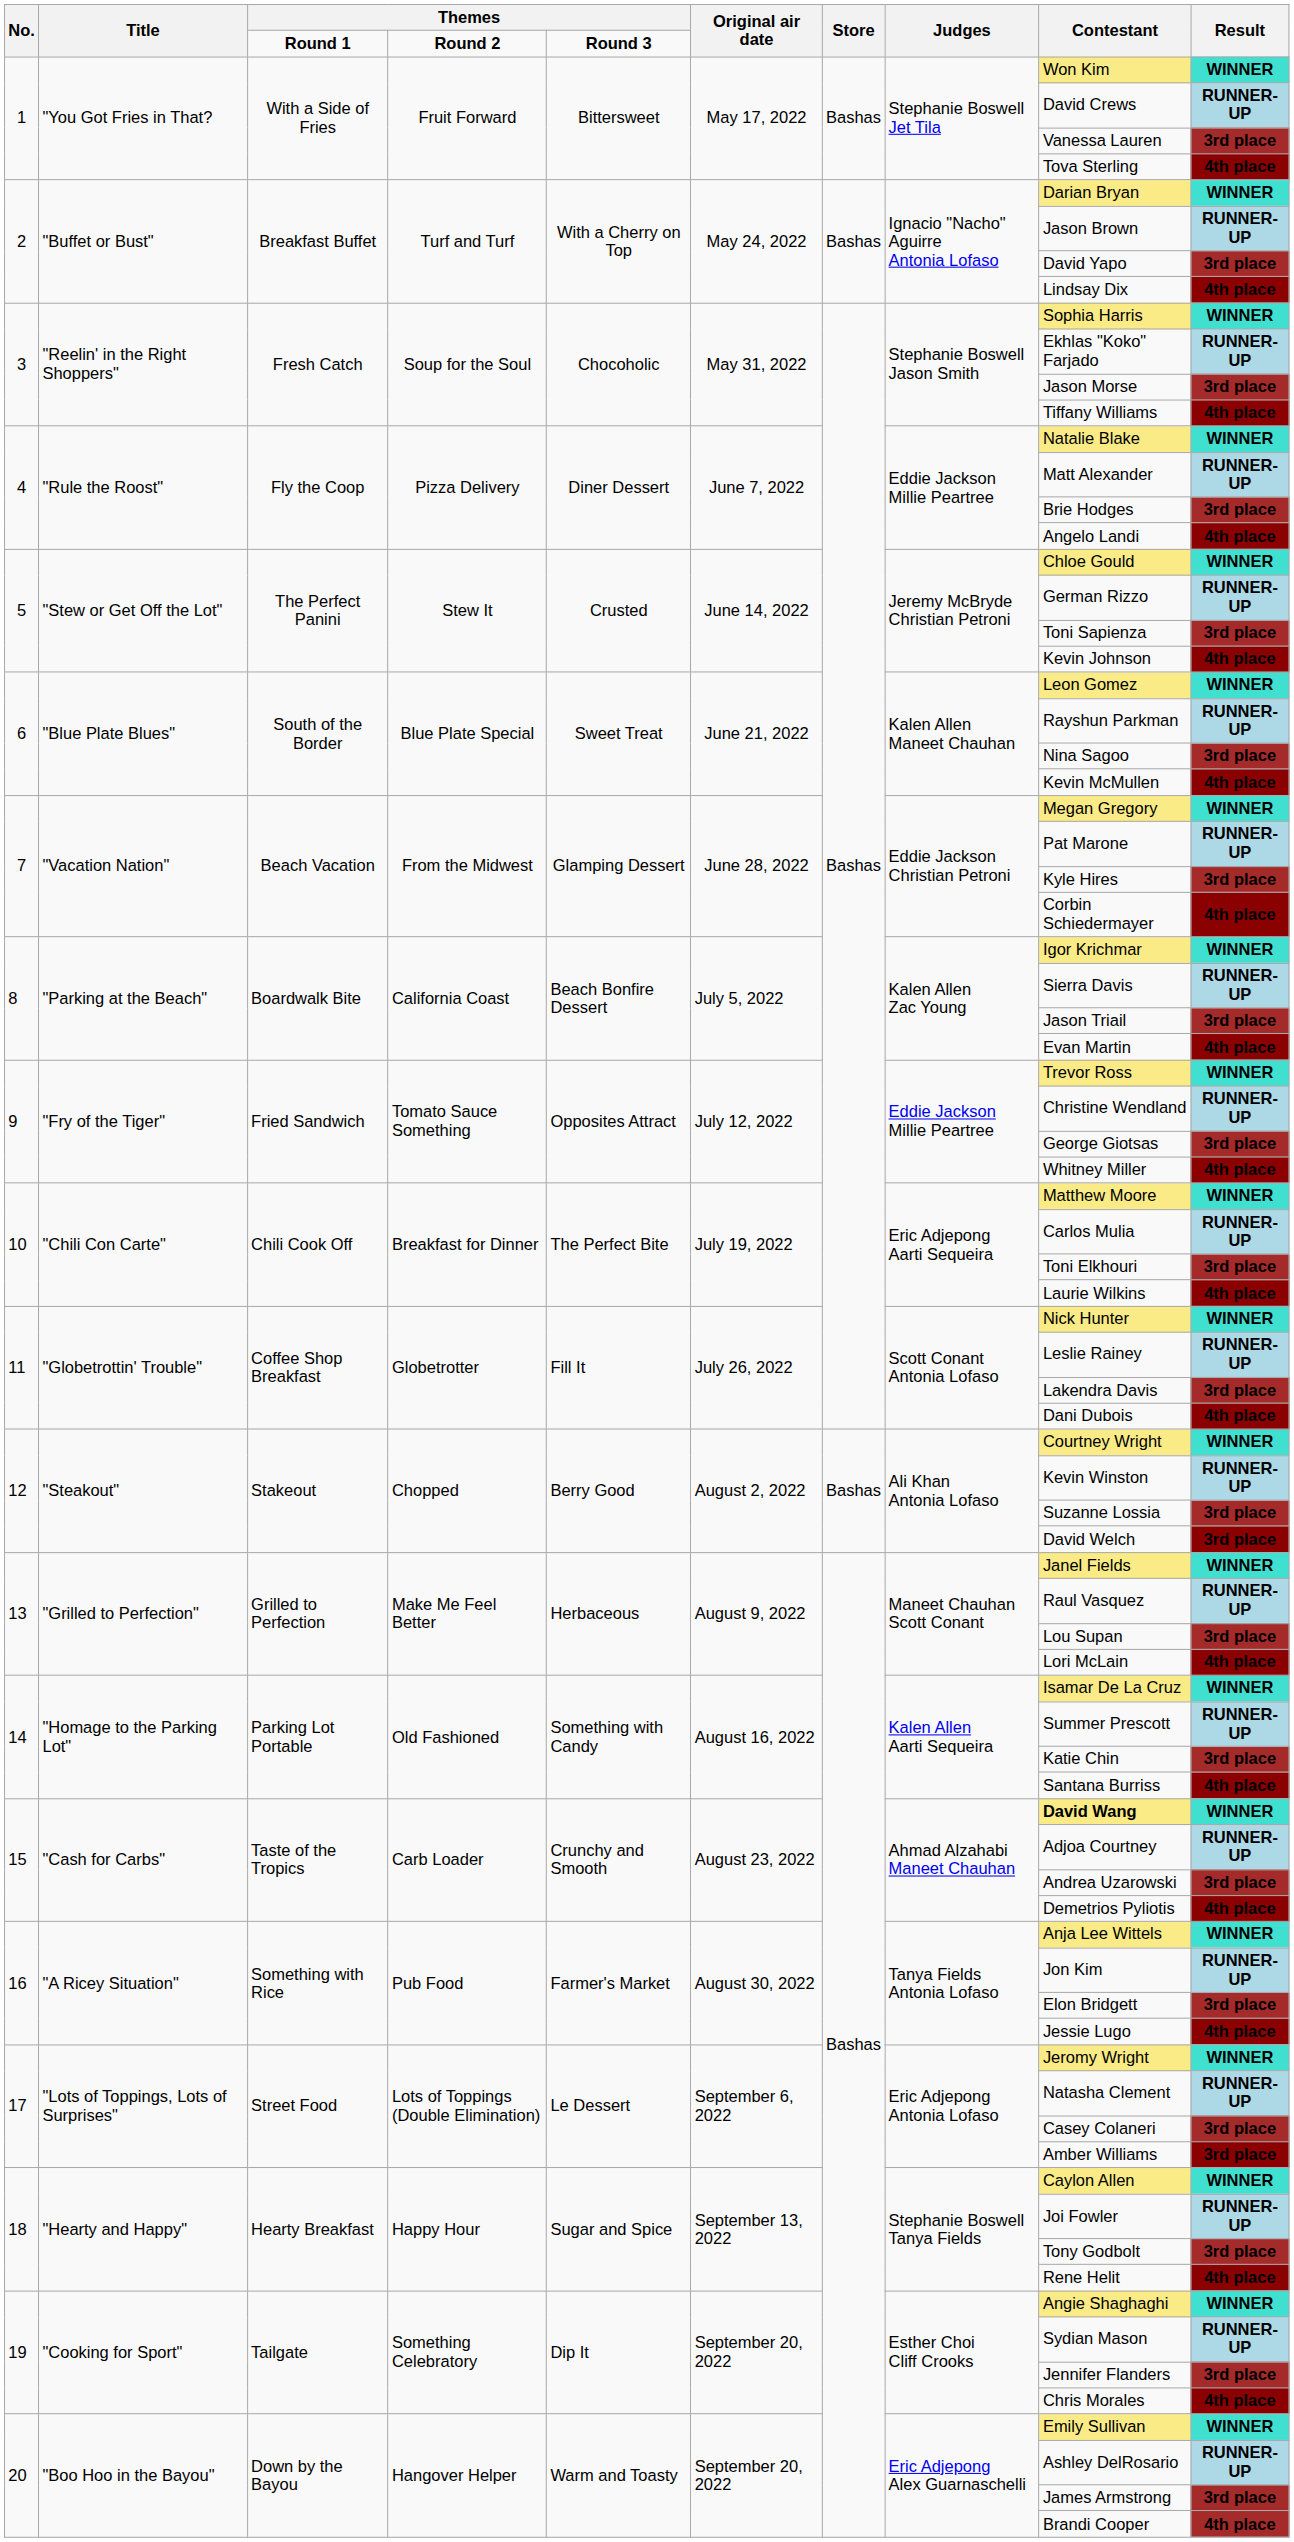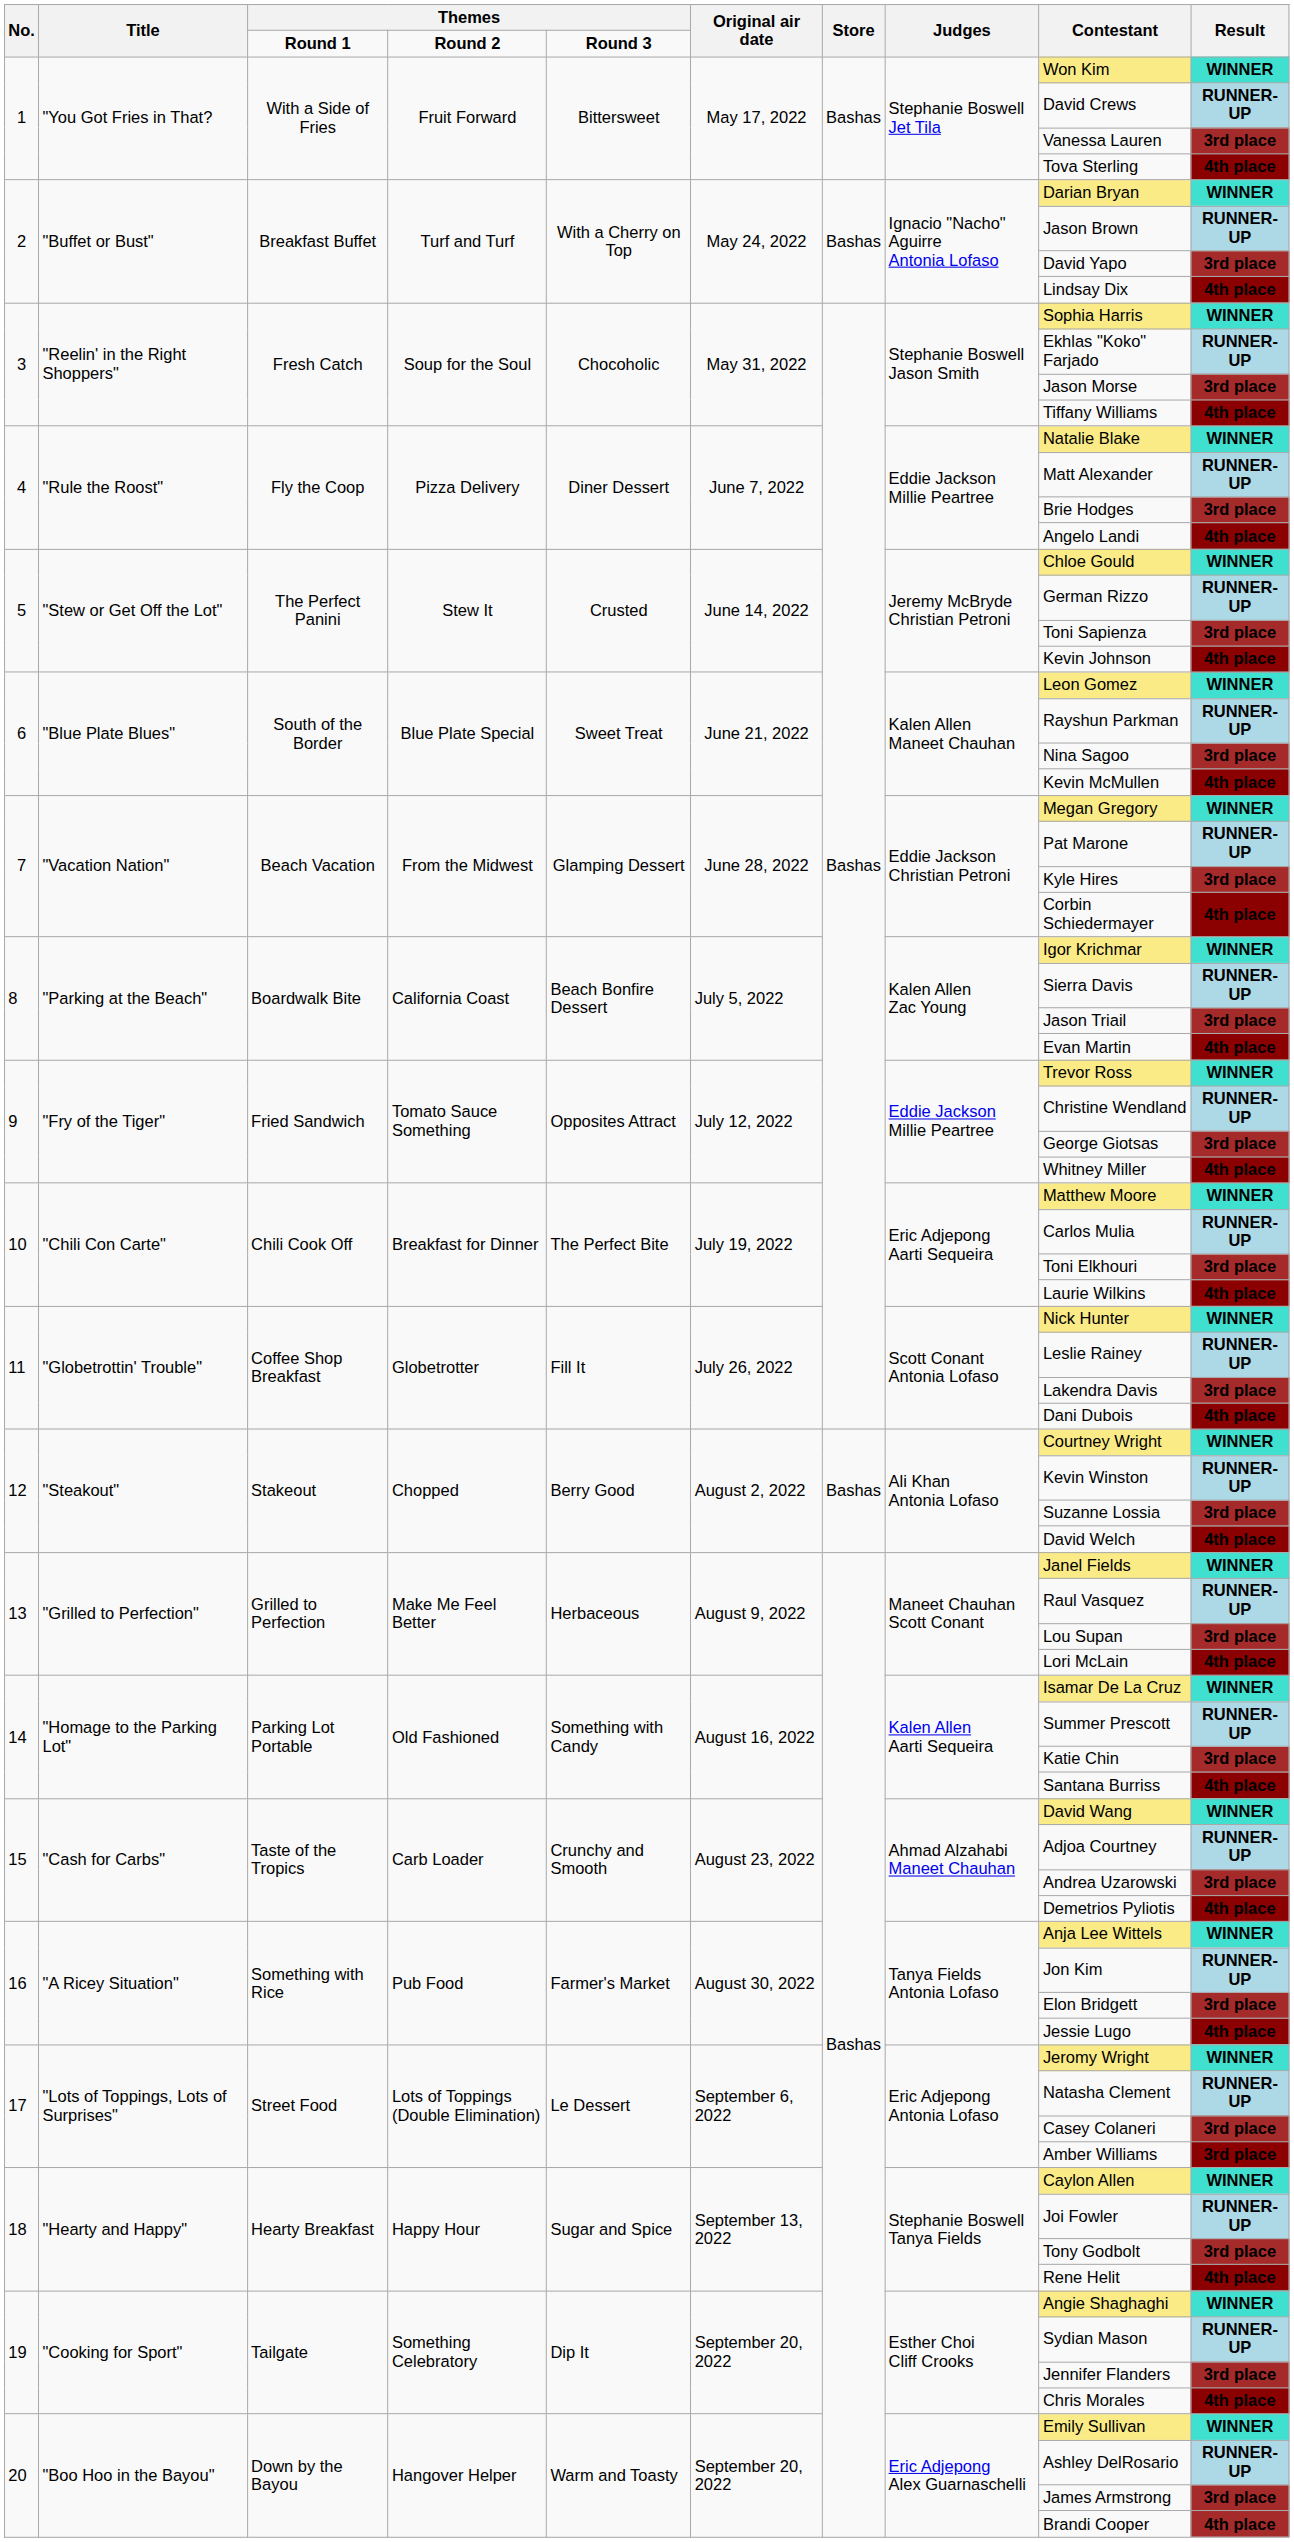(1240, 1539) 3rd place -> (1240, 1539) 4th place
(1090, 1811) bold -> (1087, 1811) normal
